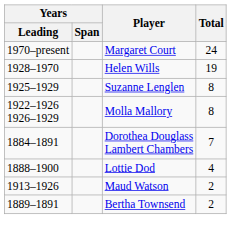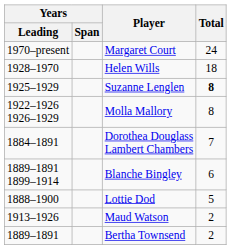(211, 68) 19 -> (211, 68) 18
(211, 87) normal -> (211, 87) bold
+ row: (143, 174)
(211, 167) 4 -> (211, 199) 5
